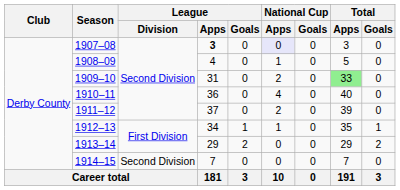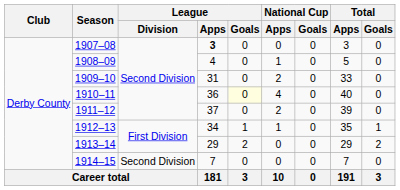(278, 45) lavender background -> (278, 45) no background
(346, 78) lightgreen background -> (346, 78) no background
(245, 95) no background -> (245, 95) lightyellow background
